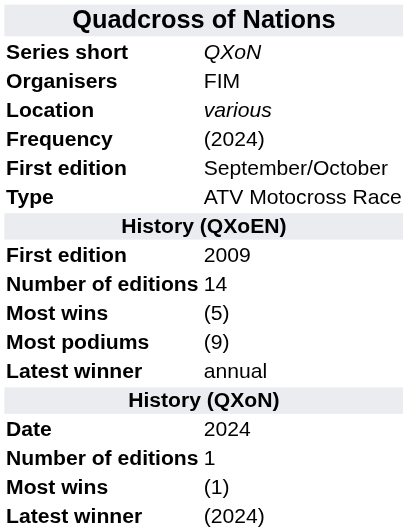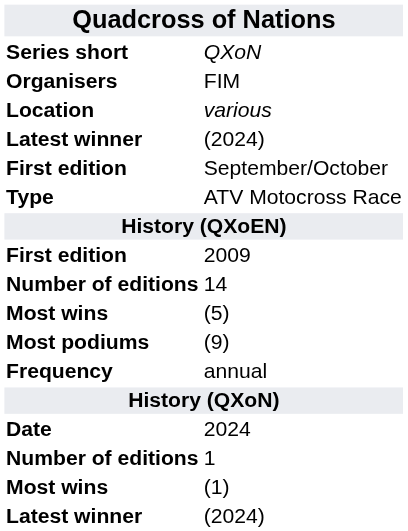(59, 139) Frequency -> (74, 139) Latest winner
(74, 371) Latest winner -> (59, 371) Frequency
